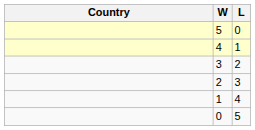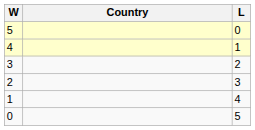columns swapped: (109, 13) <-> (223, 13)
